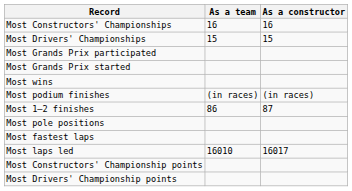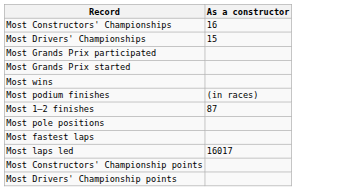- column: (233, 11)
